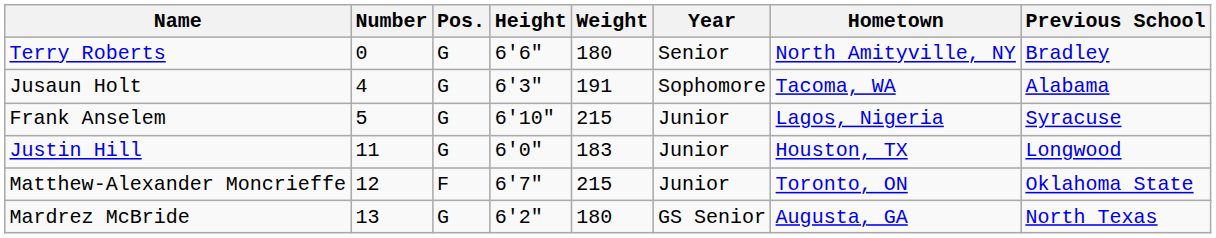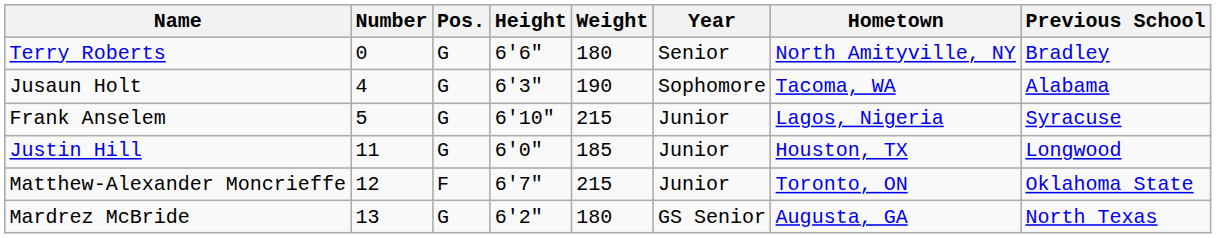(594, 86) 191 -> (594, 86) 190
(594, 152) 183 -> (594, 152) 185
